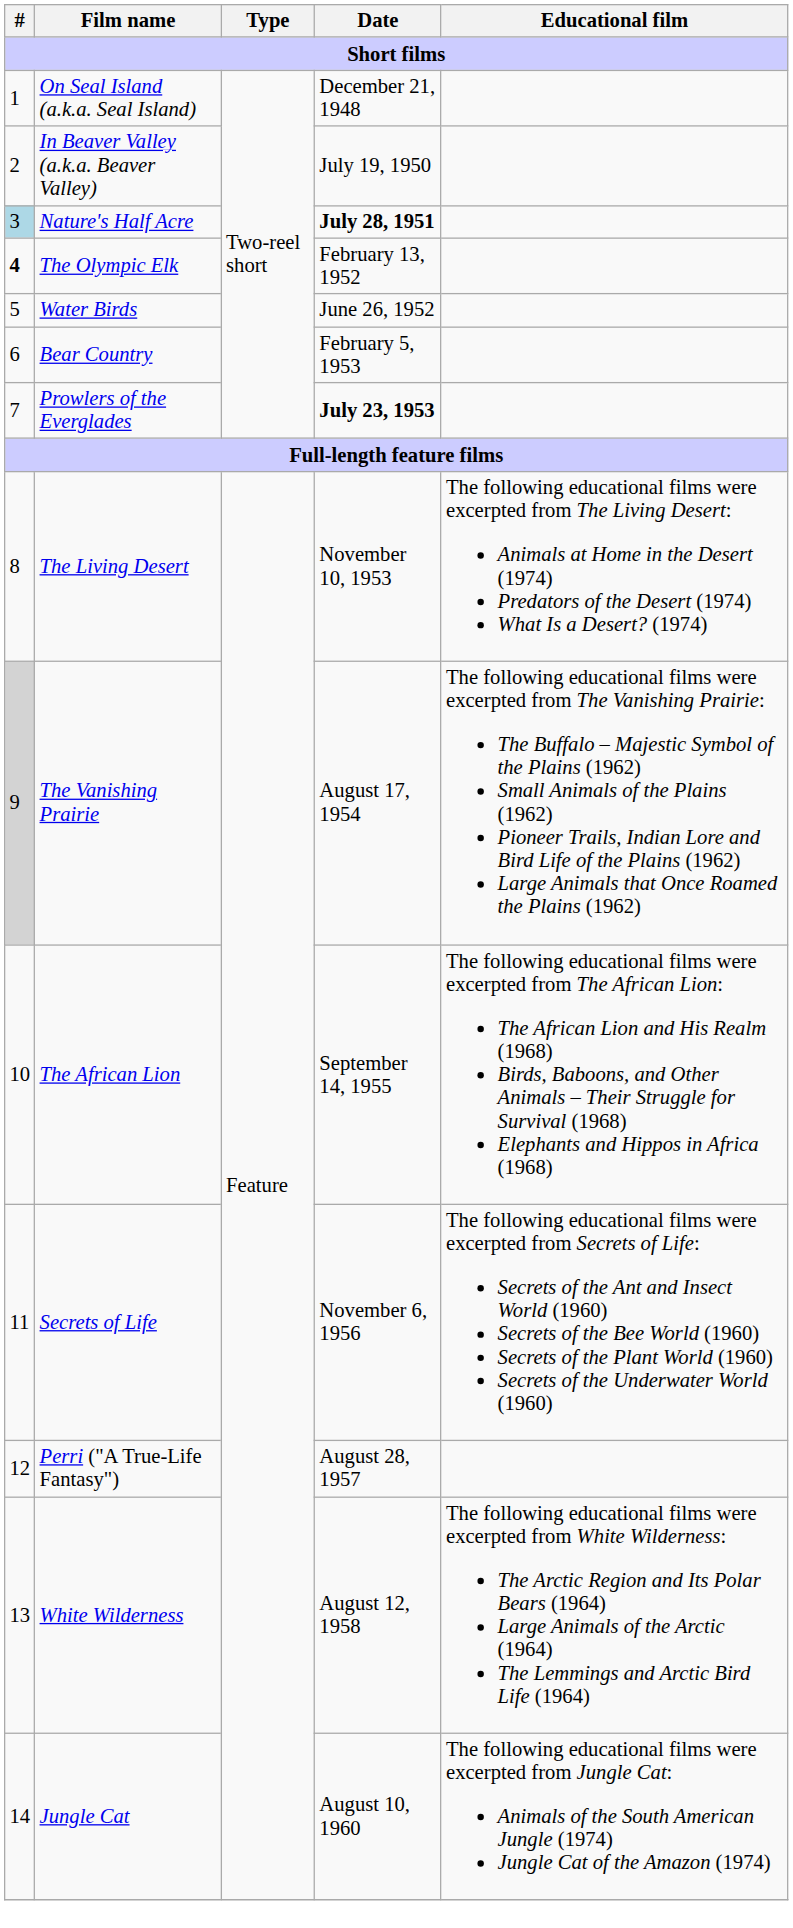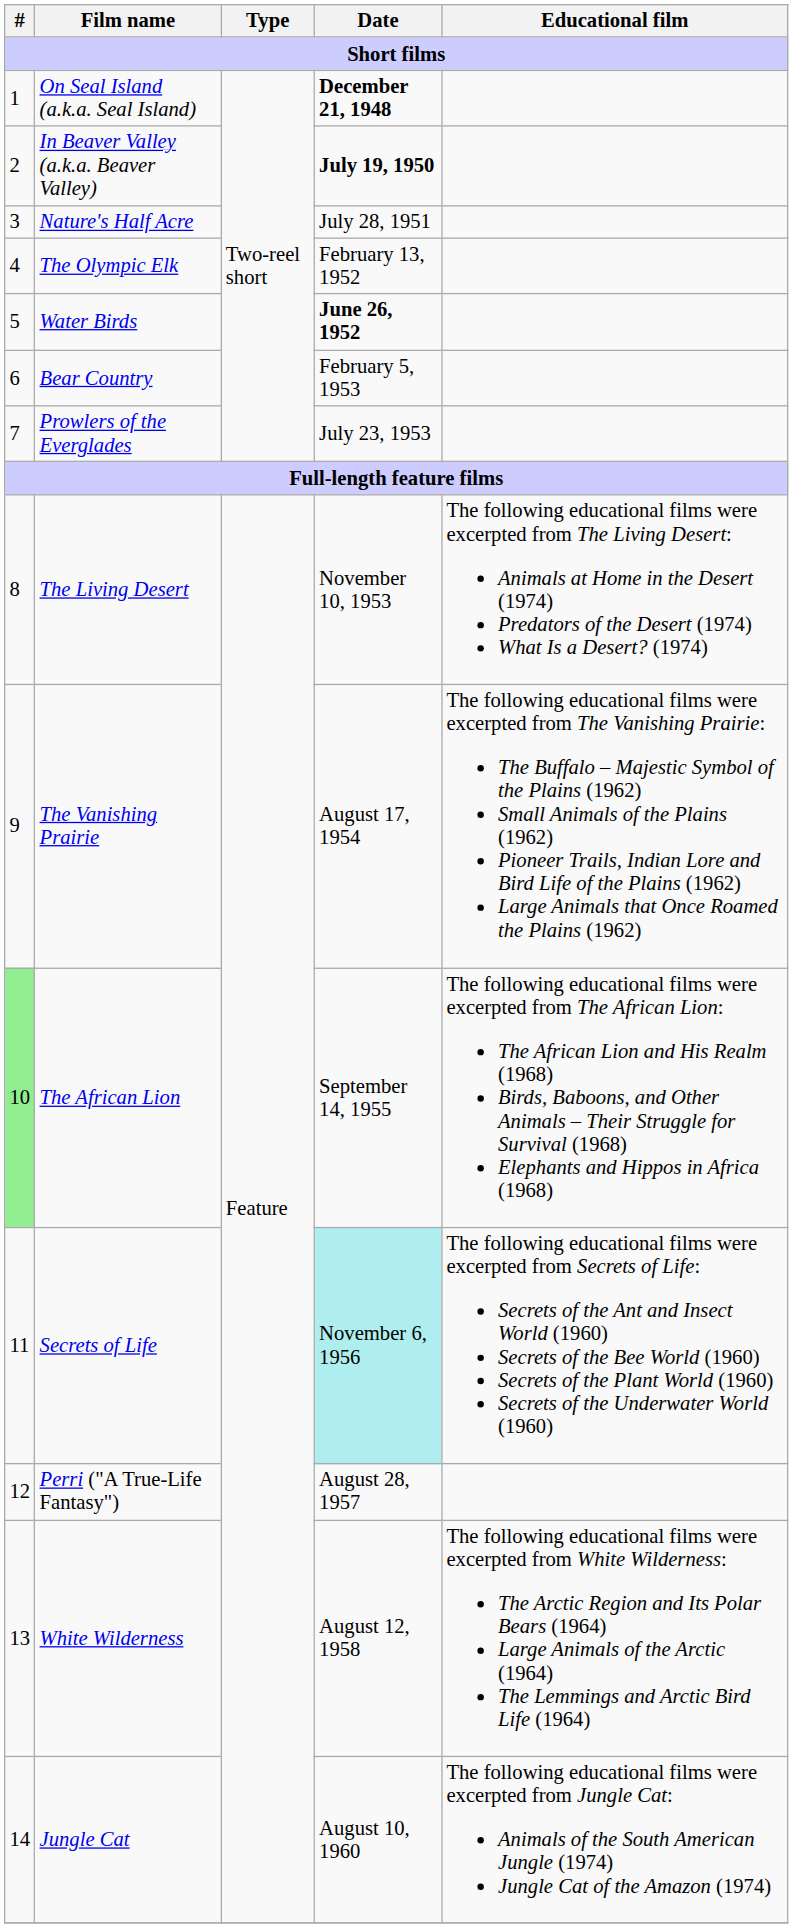(377, 97) normal -> (364, 97) bold
(375, 165) normal -> (377, 165) bold
(15, 221) lightblue background -> (15, 221) no background
(377, 221) bold -> (375, 221) normal
(15, 265) bold -> (15, 265) normal
(377, 310) normal -> (356, 321) bold
(377, 410) bold -> (375, 433) normal
(15, 802) lightgrey background -> (15, 825) no background
(20, 1074) no background -> (20, 1097) lightgreen background
(373, 1322) no background -> (373, 1345) paleturquoise background
